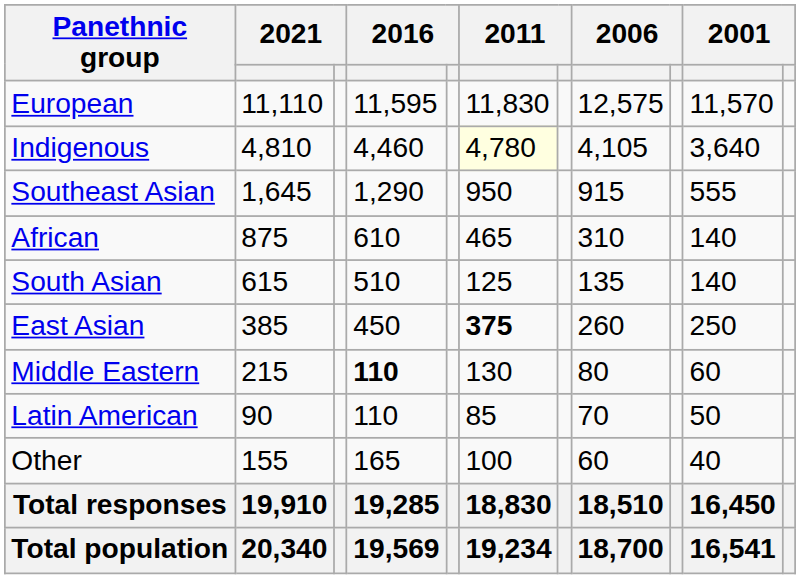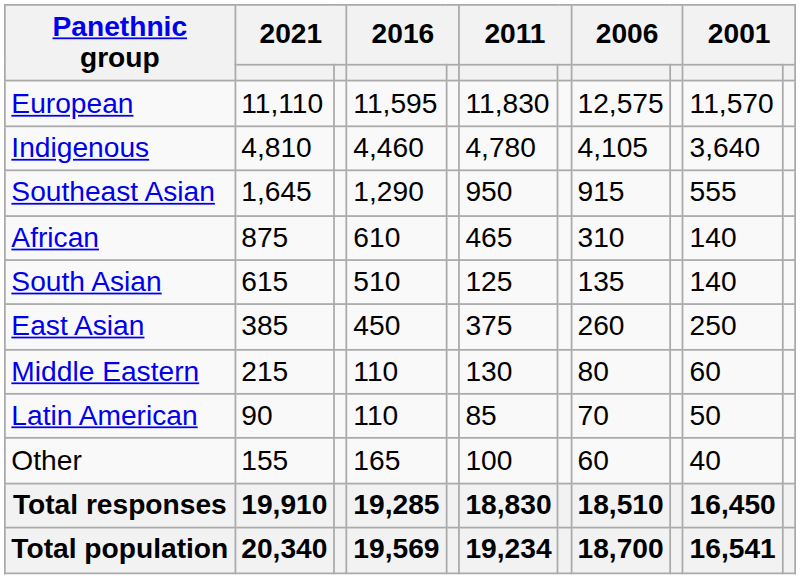(501, 147) lightyellow background -> (501, 147) no background
(489, 326) bold -> (489, 326) normal
(376, 371) bold -> (376, 371) normal
